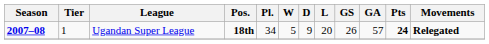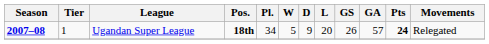(436, 30) bold -> (435, 30) normal
